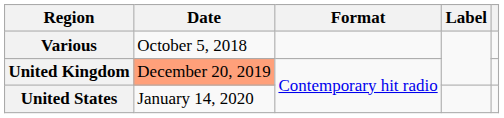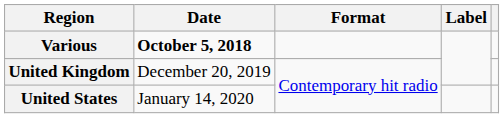(192, 44) normal -> (194, 44) bold
(204, 71) lightsalmon background -> (204, 71) no background
